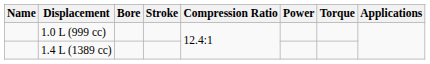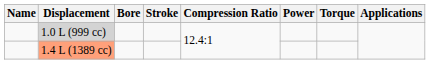(74, 31) no background -> (74, 31) lightgrey background
(76, 50) no background -> (76, 50) lightsalmon background
